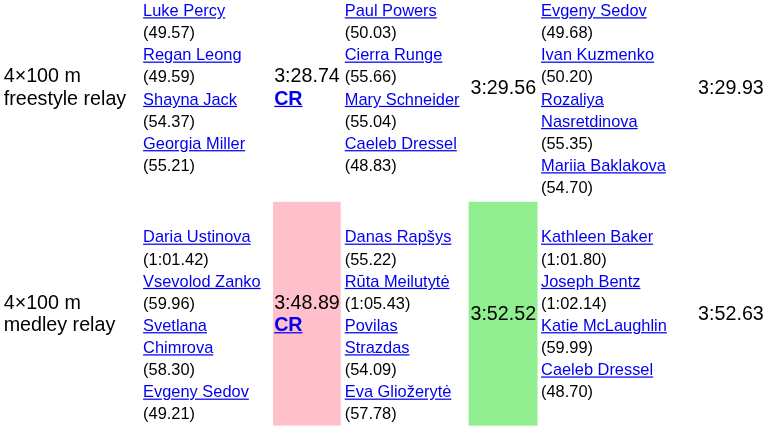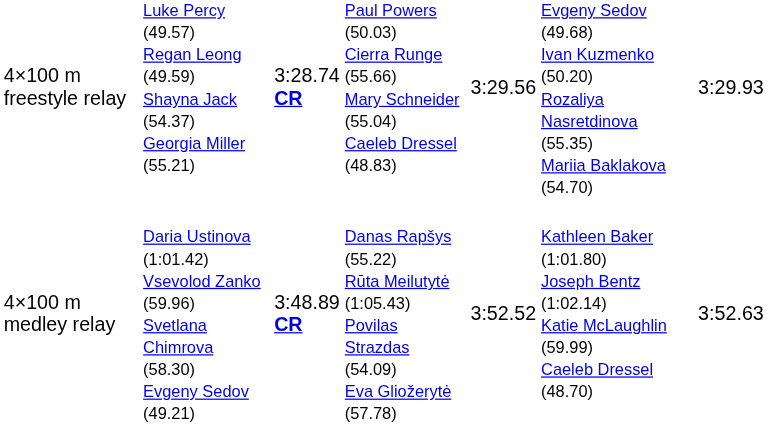(307, 313) pink background -> (307, 313) no background
(503, 313) lightgreen background -> (503, 313) no background
